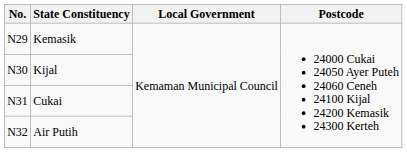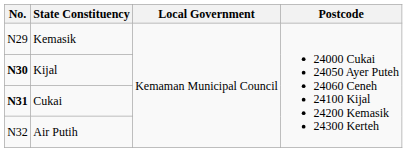(17, 70) normal -> (17, 70) bold
(17, 101) normal -> (17, 101) bold
